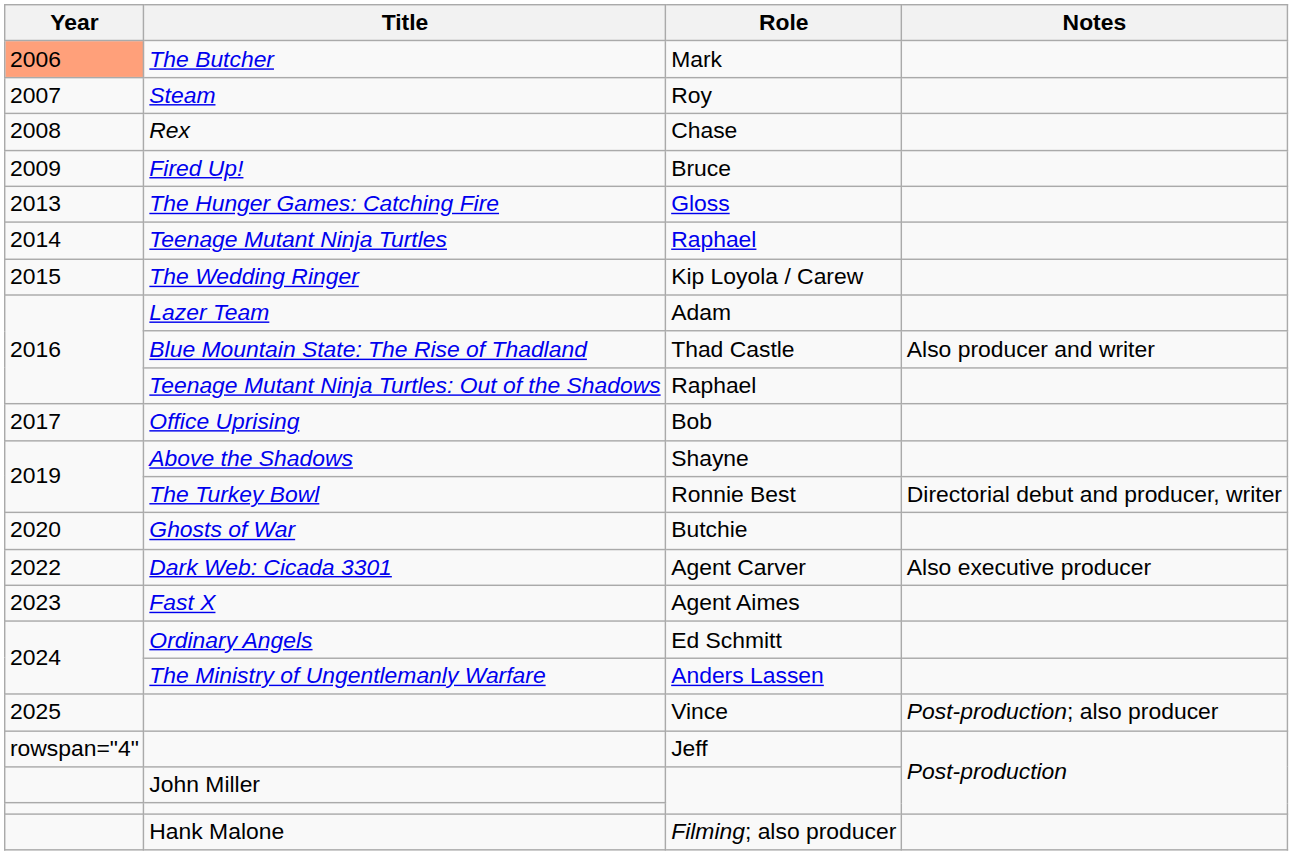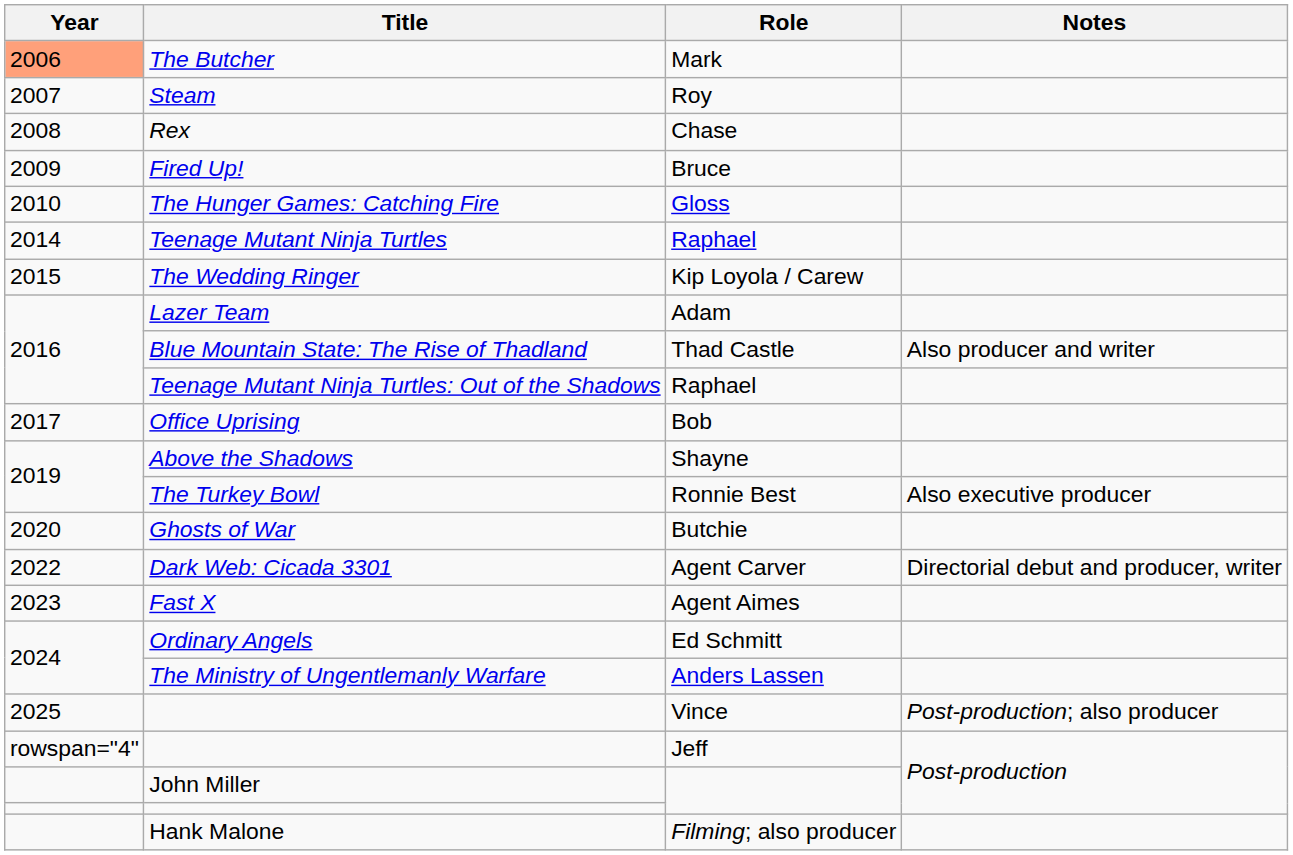(35, 204) 2013 -> (35, 204) 2010
(1094, 494) Directorial debut and producer, writer -> (1029, 494) Also executive producer
(1029, 566) Also executive producer -> (1094, 566) Directorial debut and producer, writer
